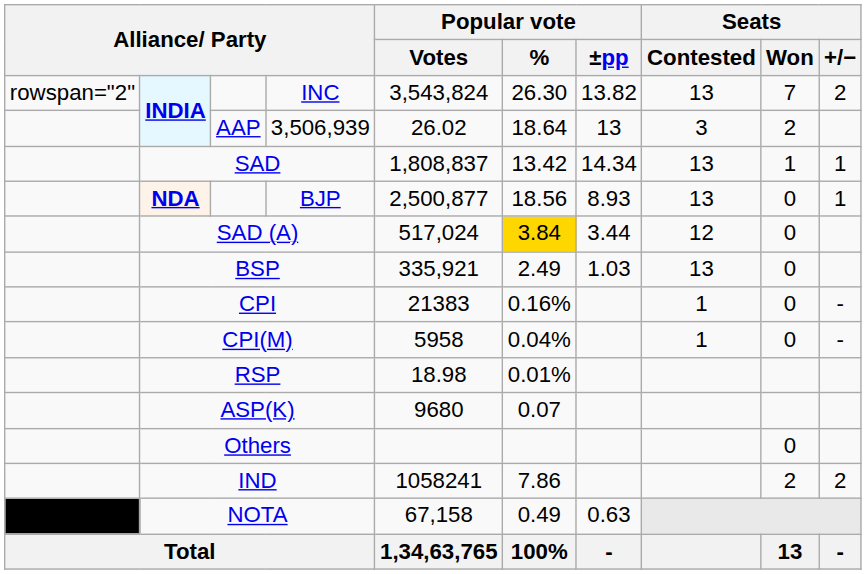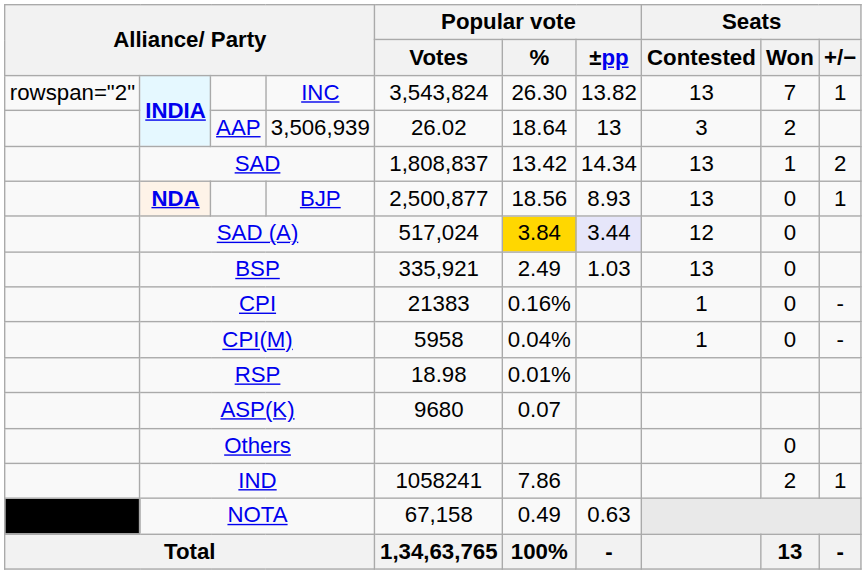(840, 92) 2 -> (840, 92) 1
(840, 163) 1 -> (840, 163) 2
(609, 233) no background -> (609, 233) lavender background
(840, 480) 2 -> (840, 480) 1
